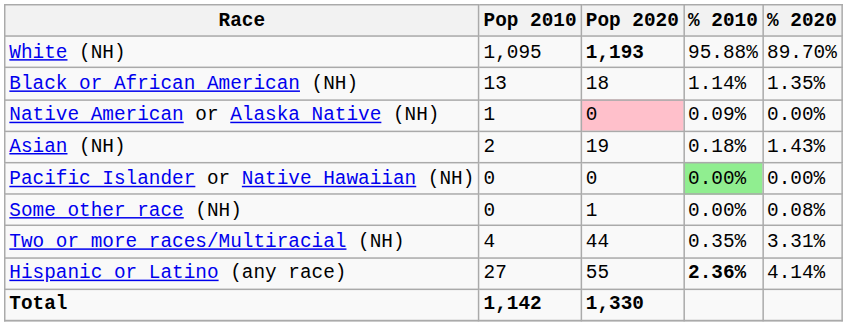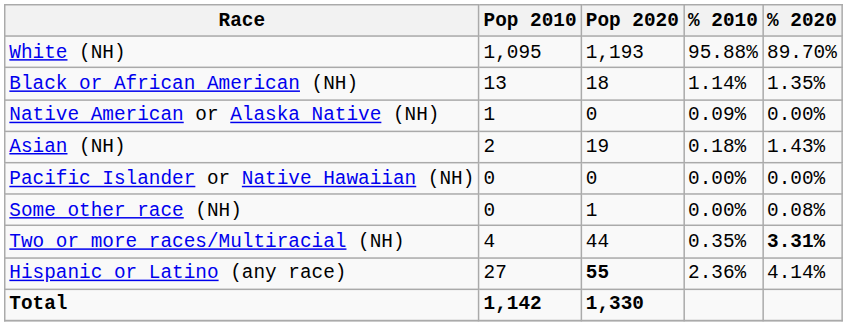(615, 52) bold -> (615, 52) normal
(592, 115) pink background -> (592, 115) no background
(717, 178) lightgreen background -> (717, 178) no background
(796, 242) normal -> (796, 242) bold
(597, 273) normal -> (597, 273) bold
(717, 273) bold -> (717, 273) normal
